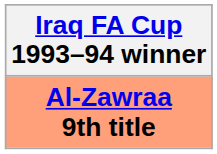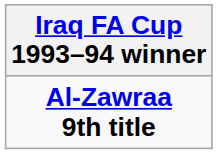(109, 111) lightsalmon background -> (109, 111) no background
